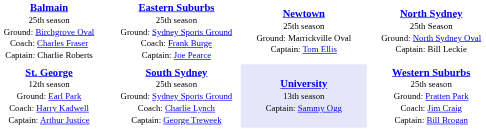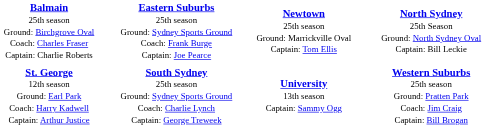(304, 96) lavender background -> (304, 96) no background
